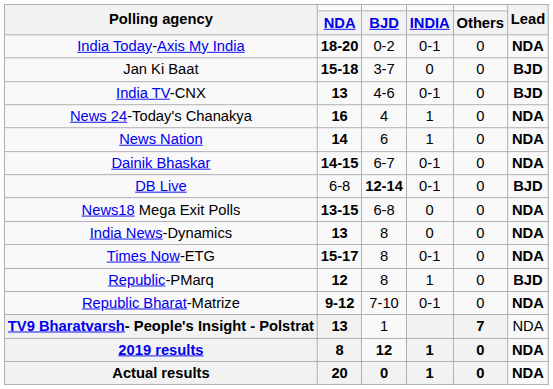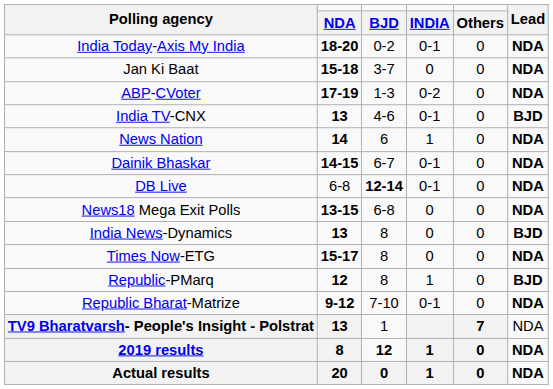(528, 69) BJD -> (528, 69) NDA
+ row: (161, 92)
- row: (161, 116)
(528, 186) BJD -> (528, 186) NDA
(528, 233) NDA -> (528, 233) BJD
(430, 256) 0-1 -> (430, 256) 0
